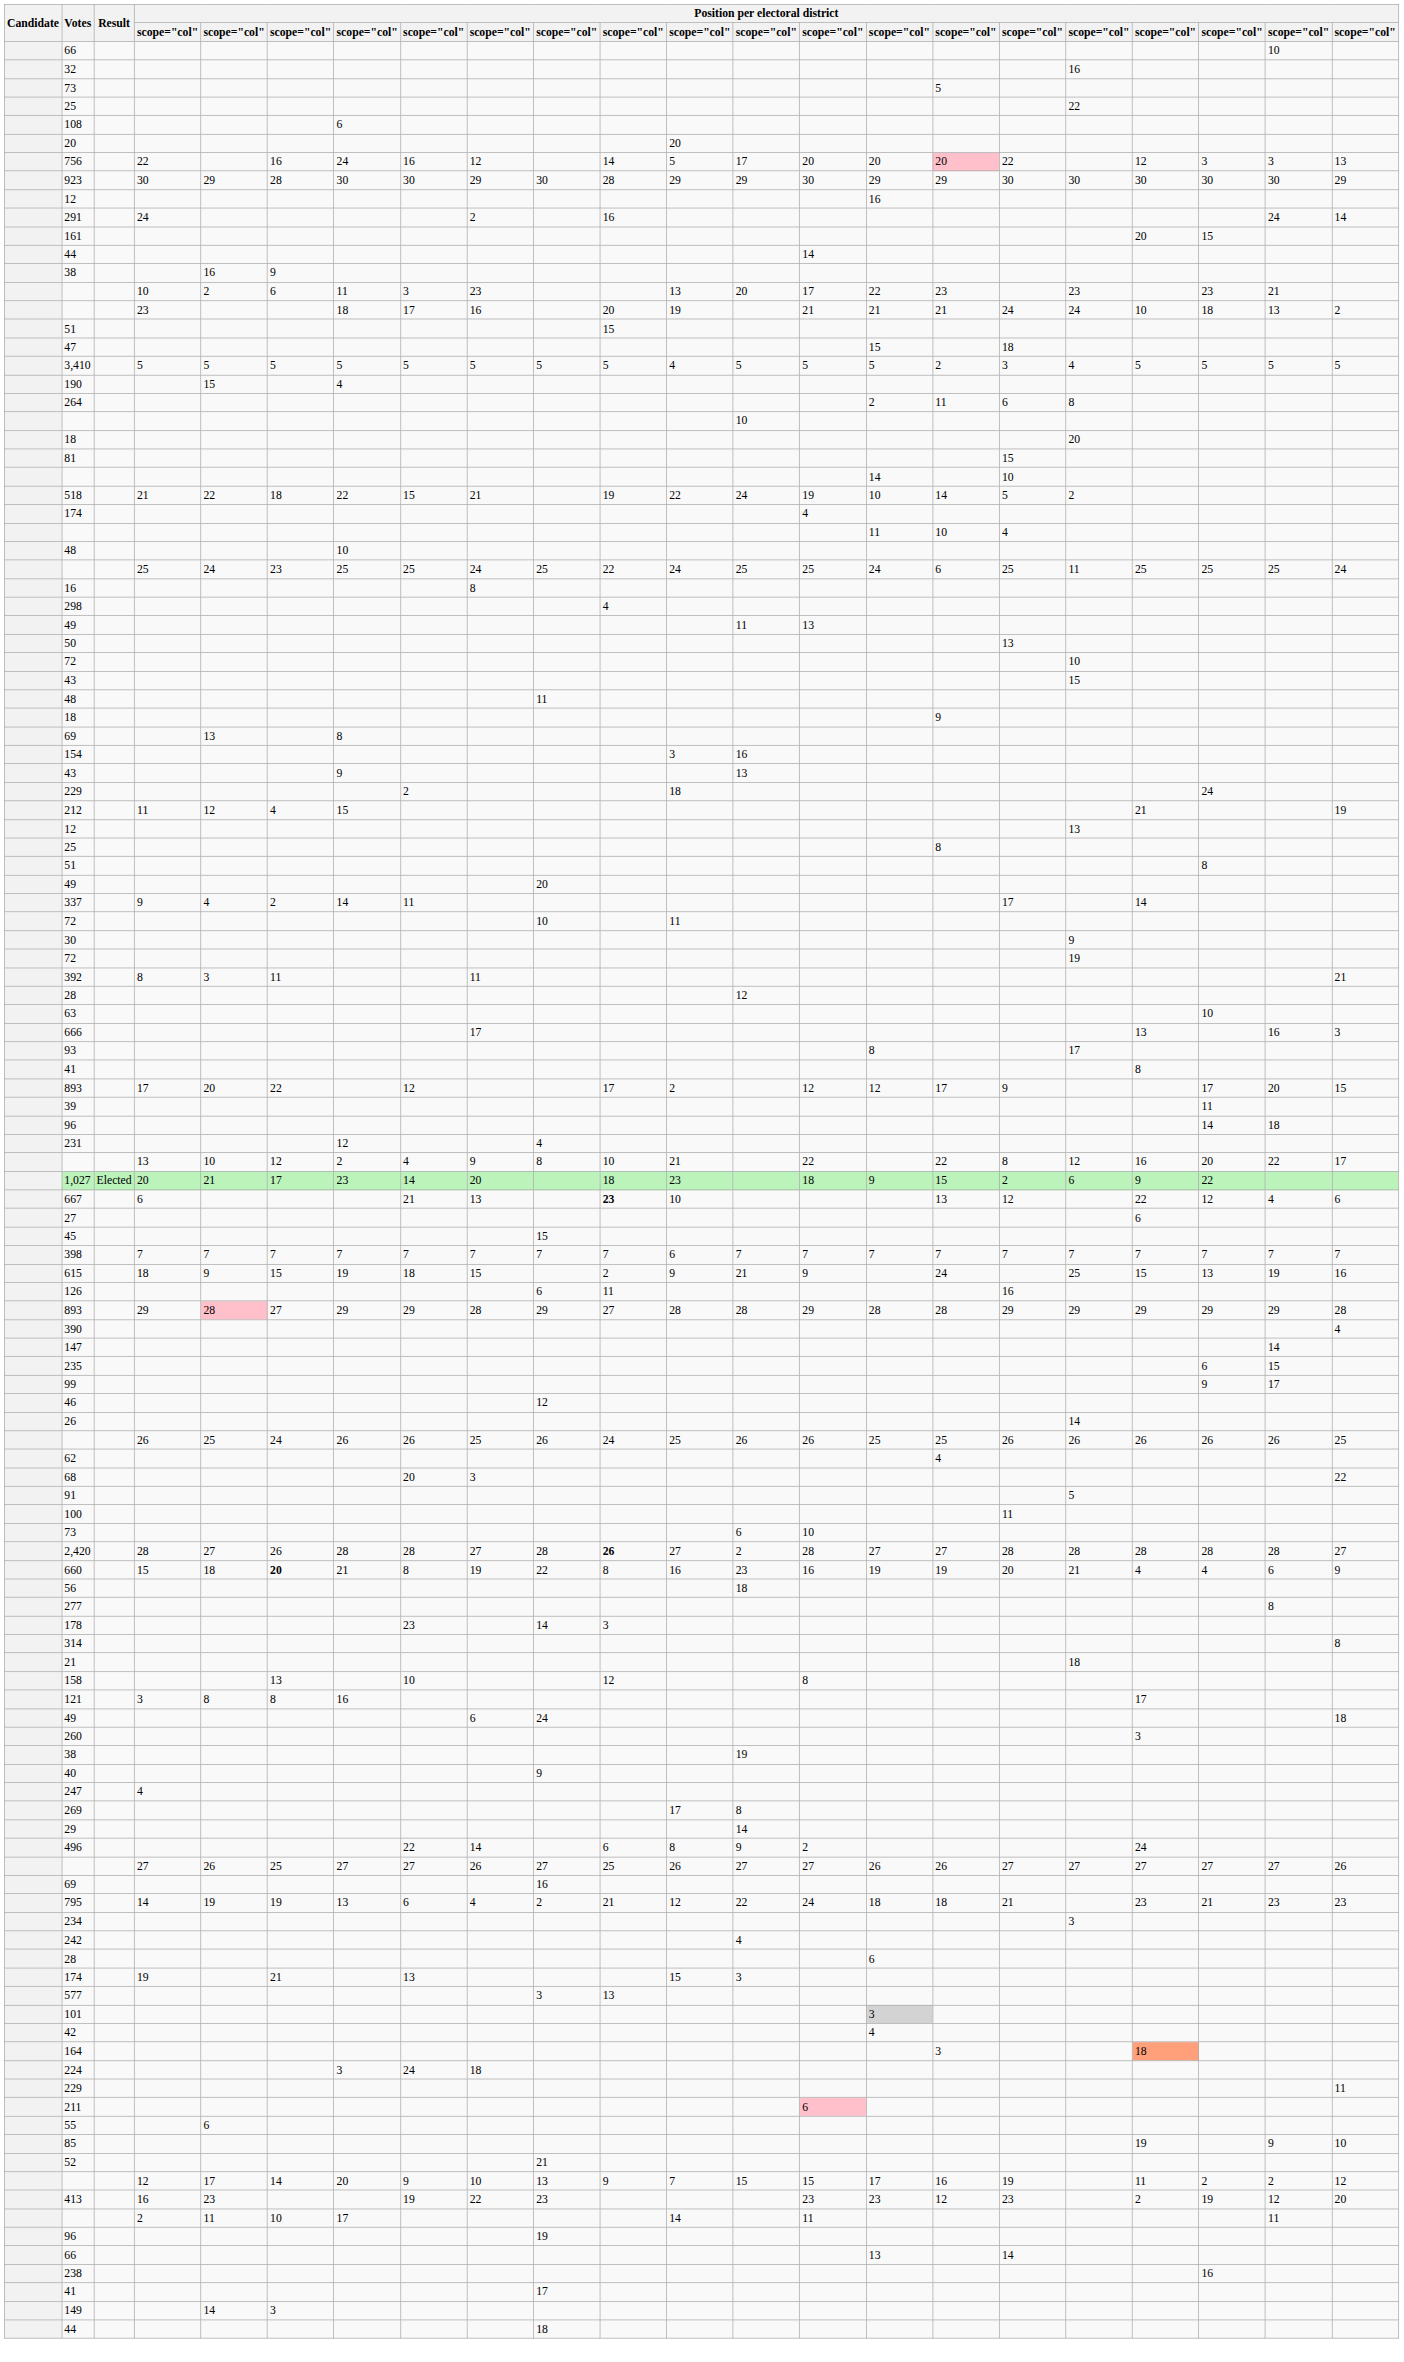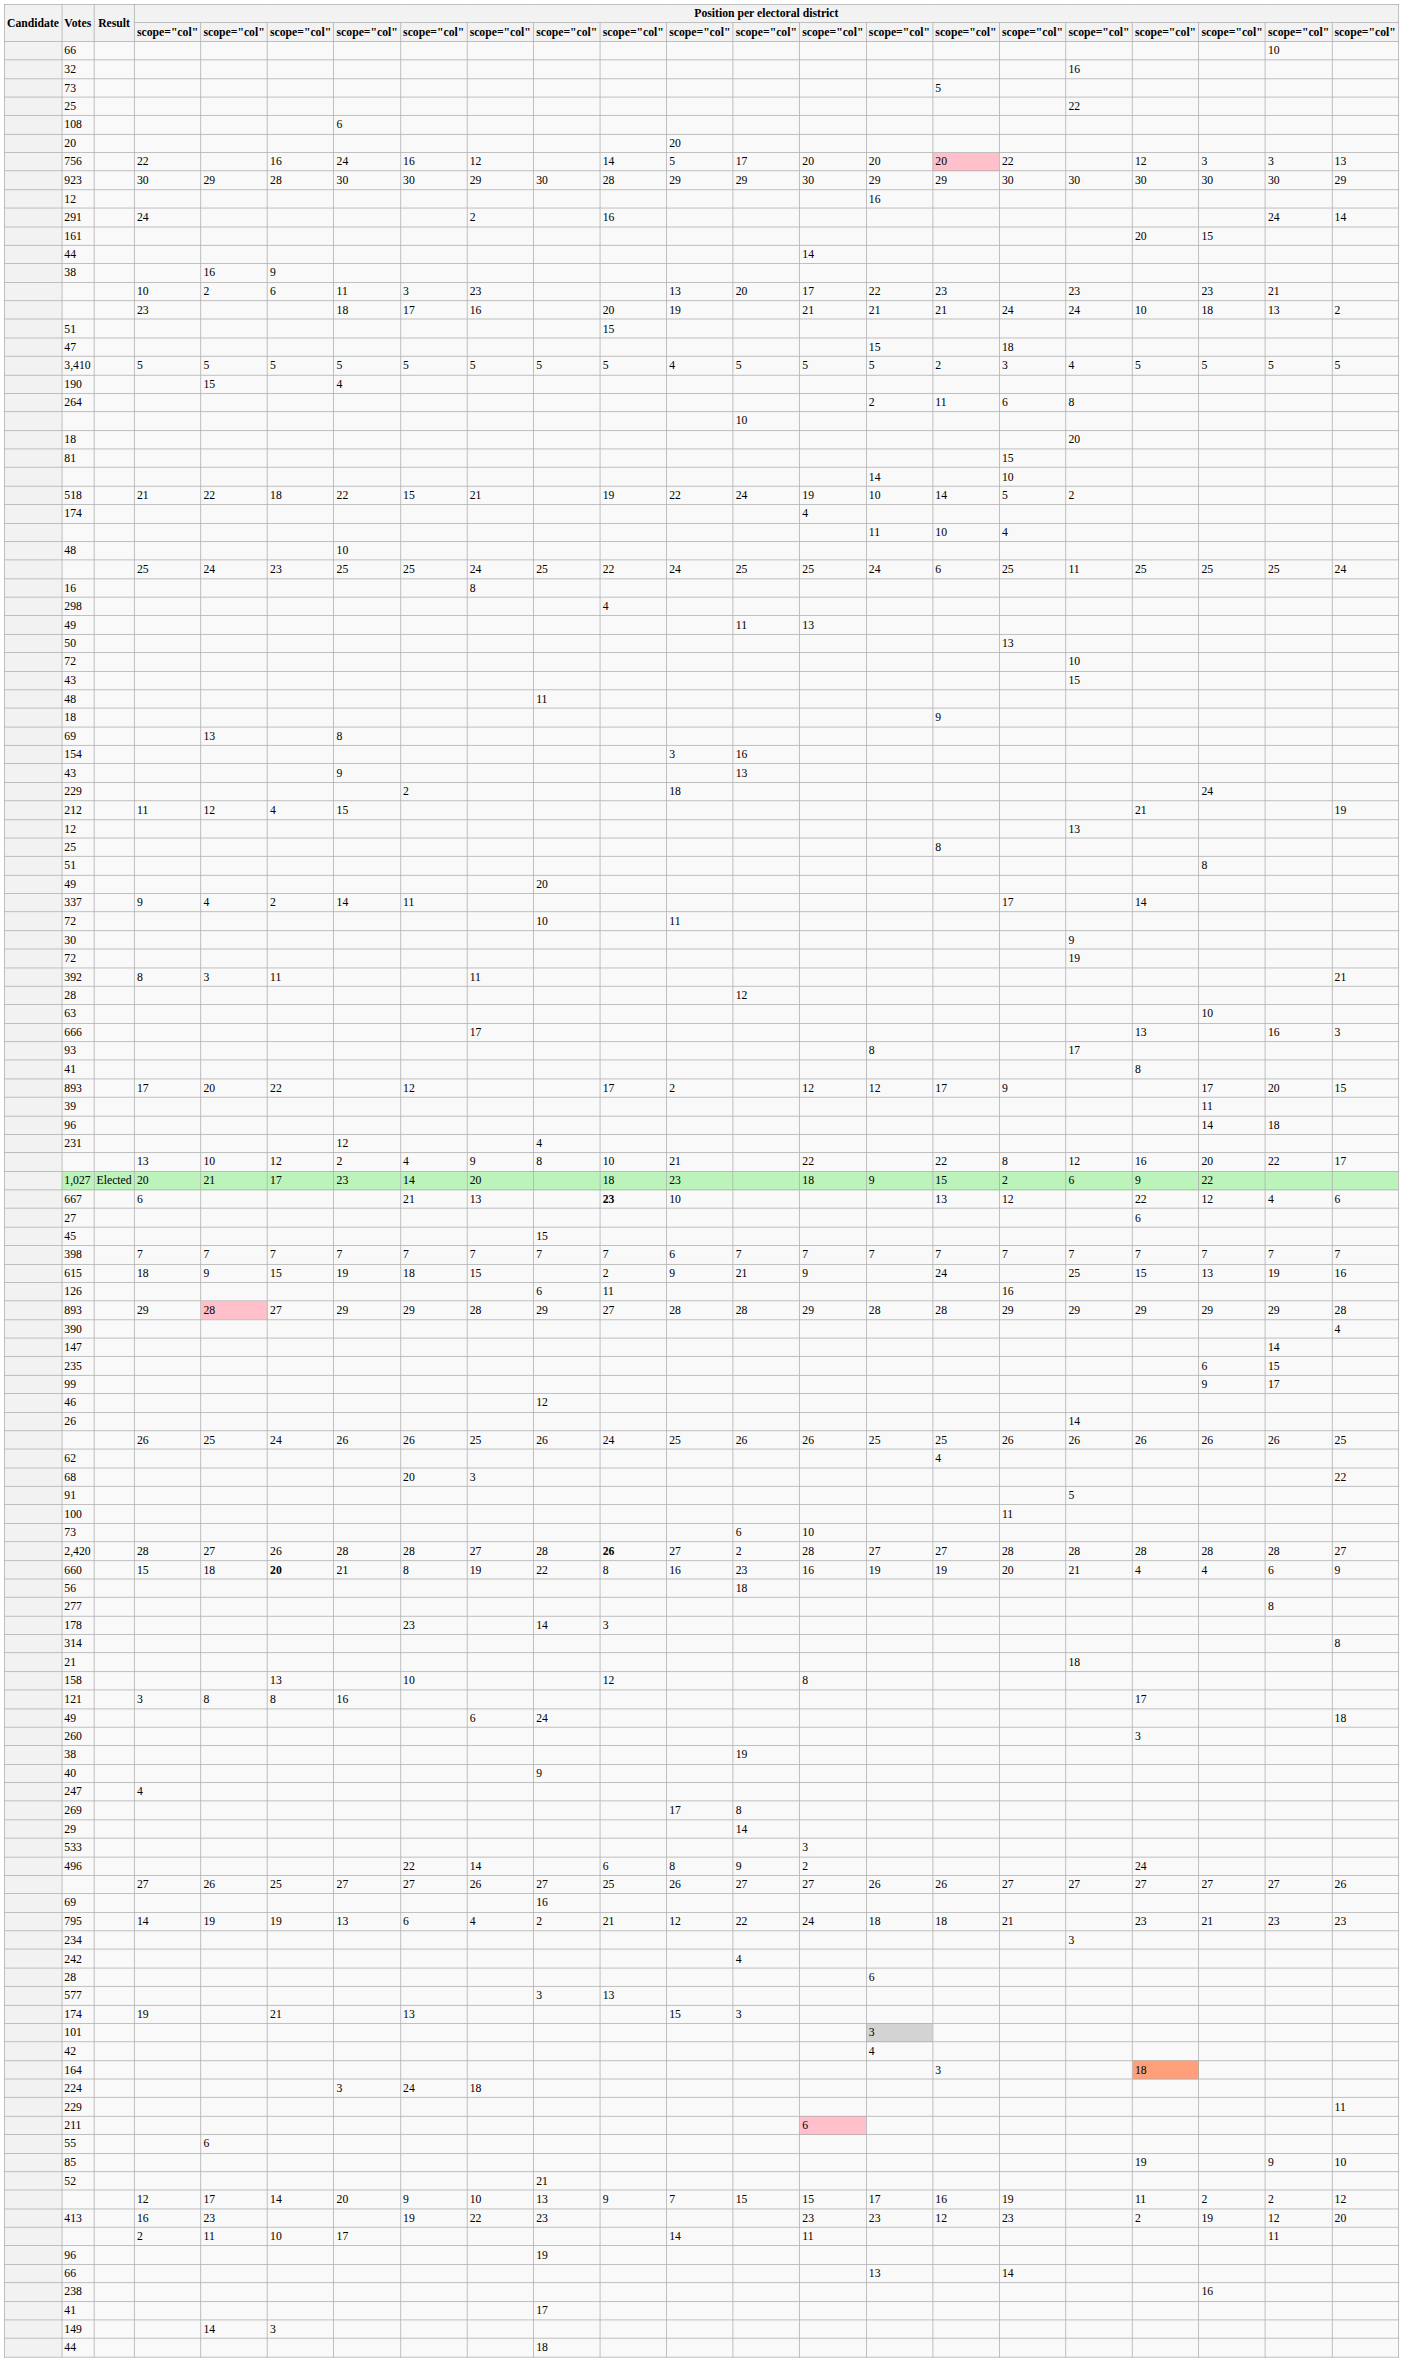+ row: (73, 1847)
rows swapped: (73, 1977) <-> (73, 1995)
